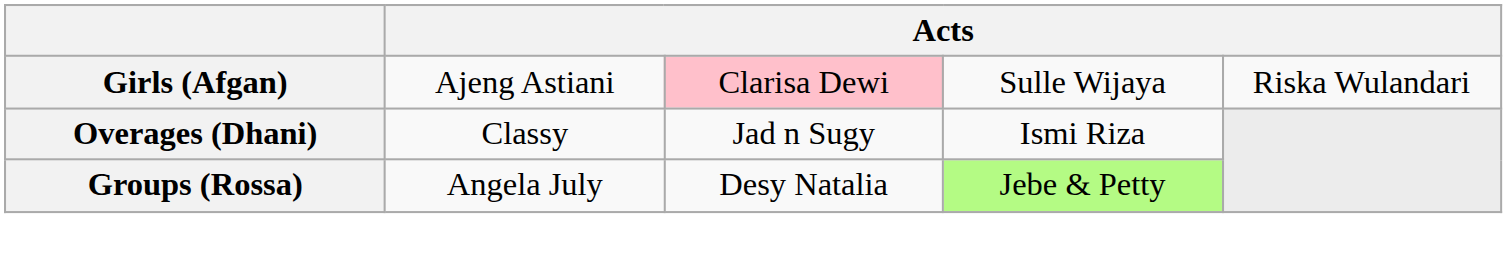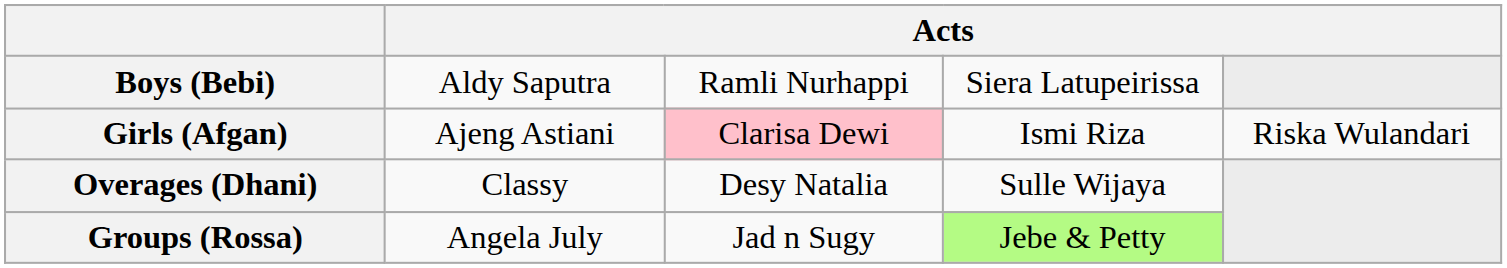+ row: (195, 81)
(1083, 81) Sulle Wijaya -> (1083, 133) Ismi Riza
(804, 133) Jad n Sugy -> (804, 184) Desy Natalia
(1083, 133) Ismi Riza -> (1083, 184) Sulle Wijaya
(804, 184) Desy Natalia -> (804, 236) Jad n Sugy
